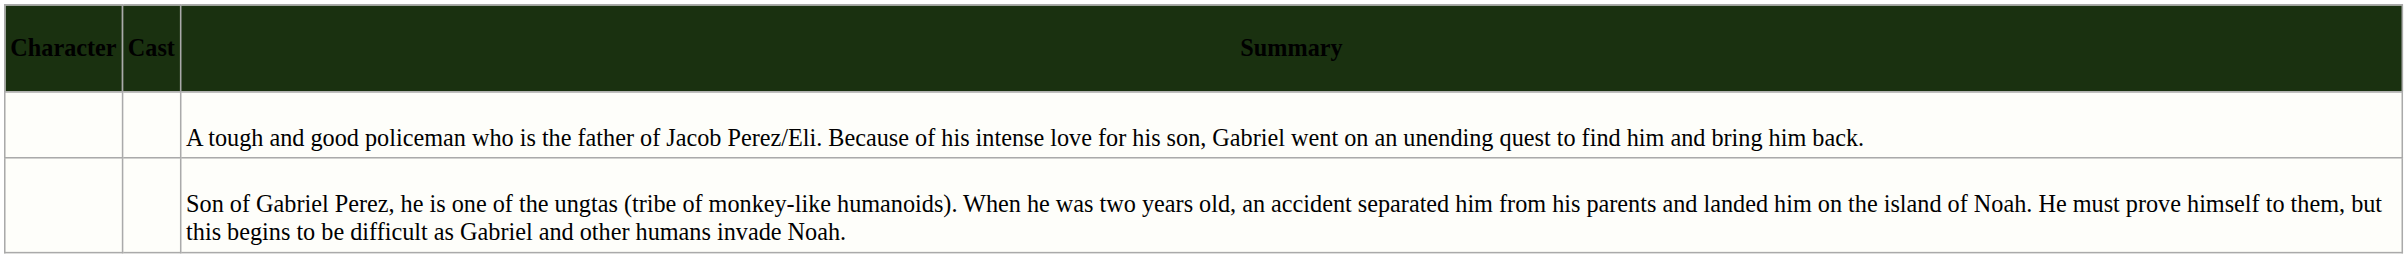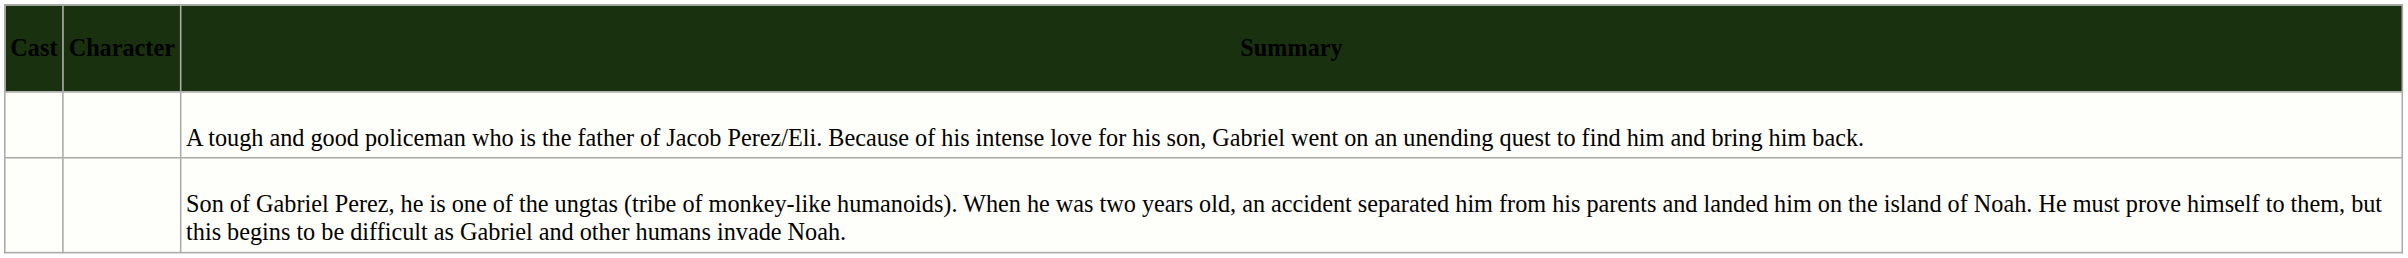columns swapped: (151, 48) <-> (63, 48)
